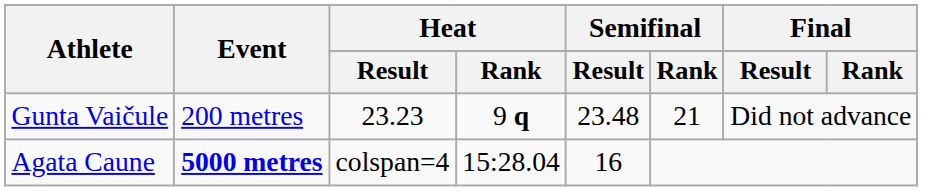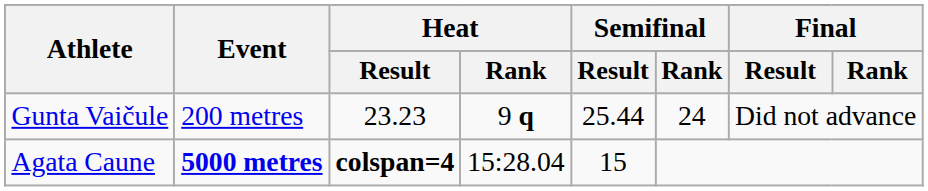(608, 116) 23.48 -> (613, 116) 25.44
(687, 116) 21 -> (692, 116) 24
(392, 162) normal -> (395, 162) bold
(608, 162) 16 -> (613, 162) 15
